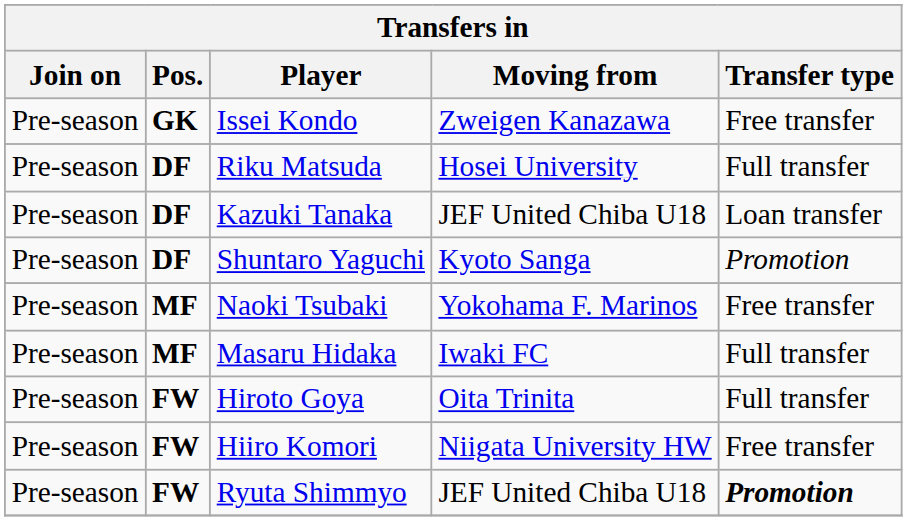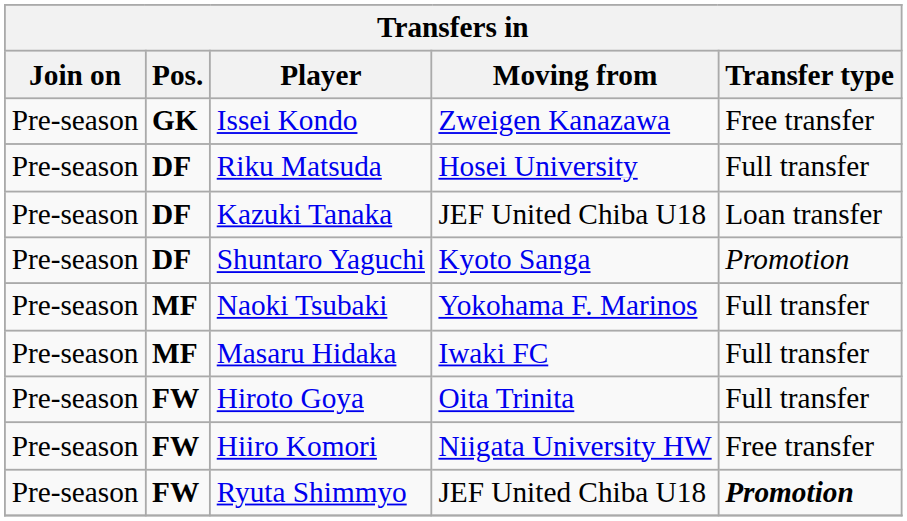(800, 306) Free transfer -> (797, 306) Full transfer
